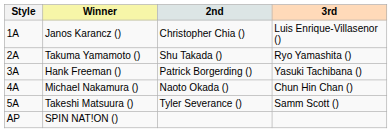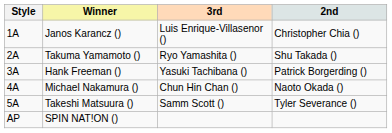columns swapped: (215, 12) <-> (329, 12)
